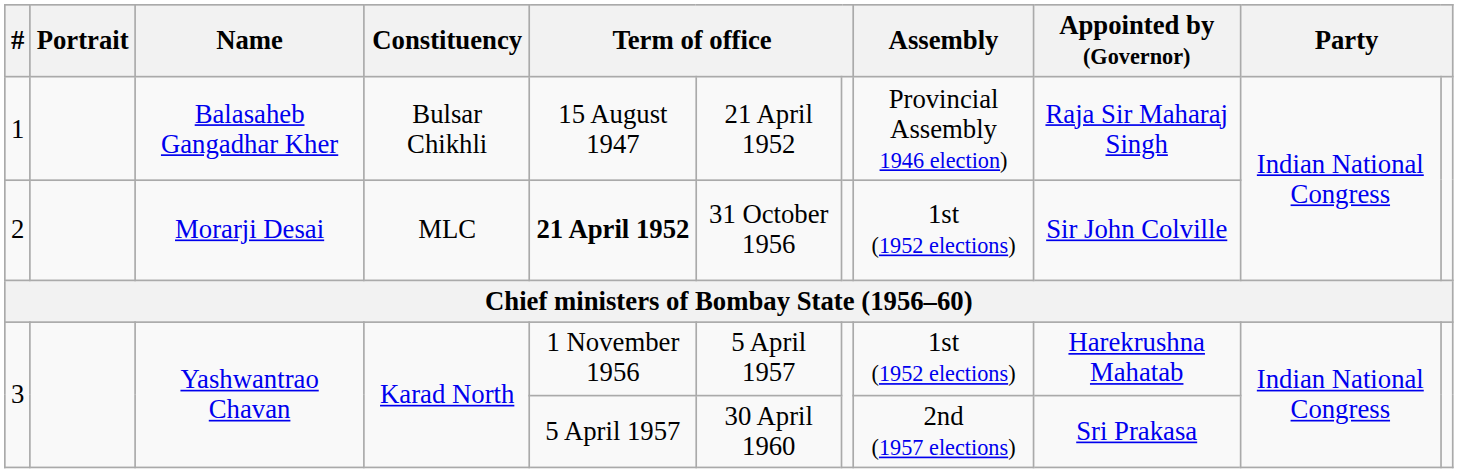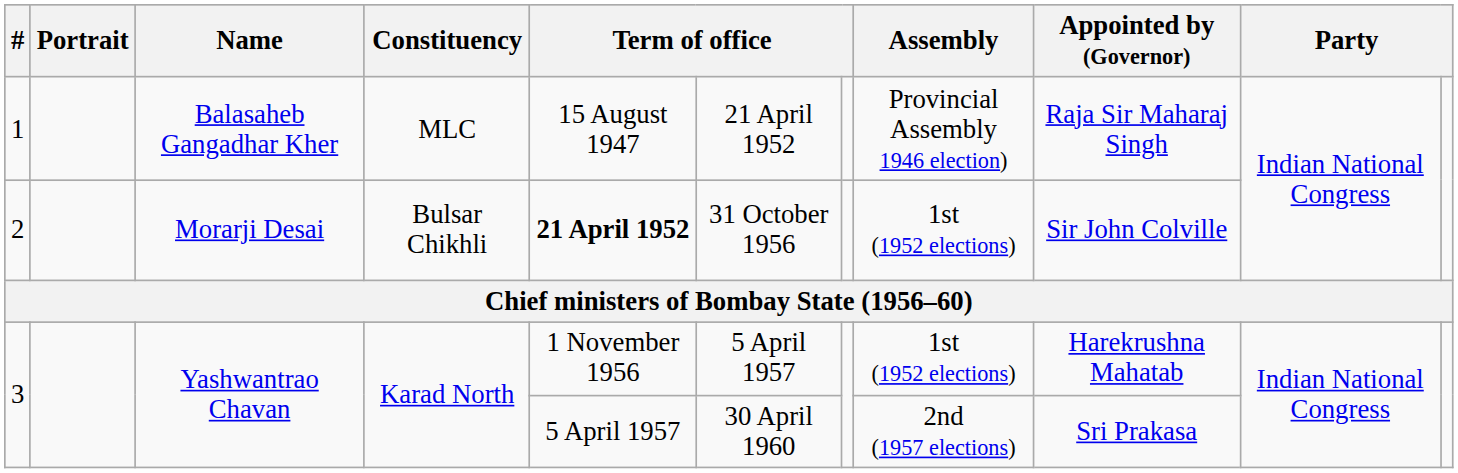(447, 128) Bulsar Chikhli -> (447, 128) MLC
(447, 229) MLC -> (447, 229) Bulsar Chikhli
